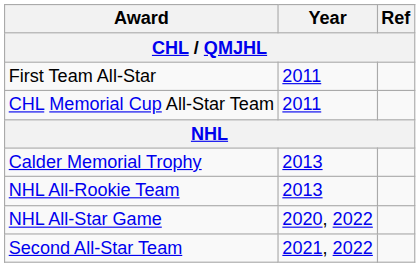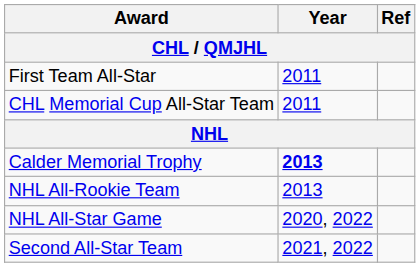(302, 162) normal -> (302, 162) bold
